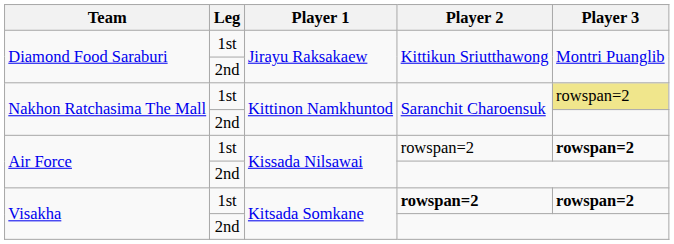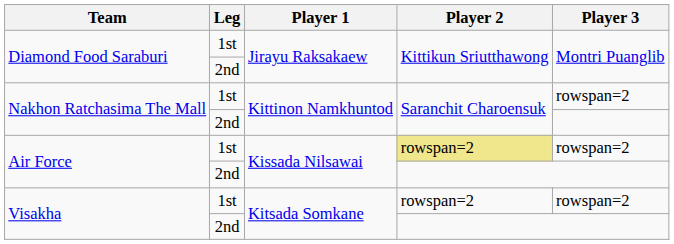(593, 95) khaki background -> (593, 95) no background
(437, 148) no background -> (437, 148) khaki background
(595, 148) bold -> (593, 148) normal
(440, 200) bold -> (437, 200) normal
(595, 200) bold -> (593, 200) normal
